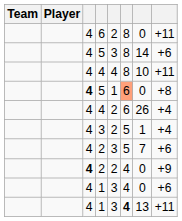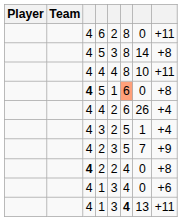columns swapped: (23, 14) <-> (62, 14)
(165, 53) +6 -> (165, 53) +8
(165, 149) +6 -> (165, 149) +9
(165, 168) +9 -> (165, 168) +8
